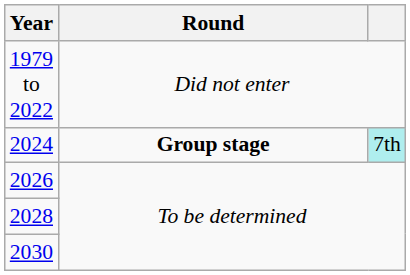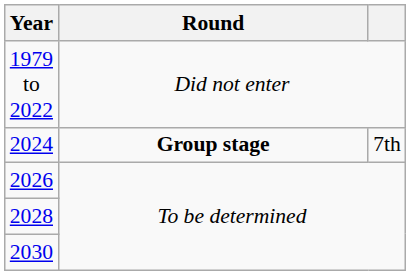(387, 144) paleturquoise background -> (387, 144) no background
